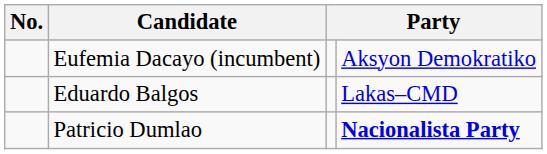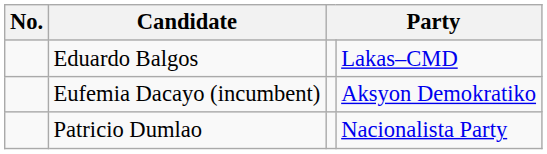rows swapped: (126, 93) <-> (187, 58)
(430, 129) bold -> (424, 129) normal
